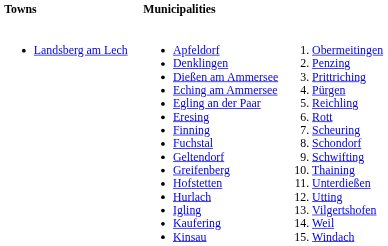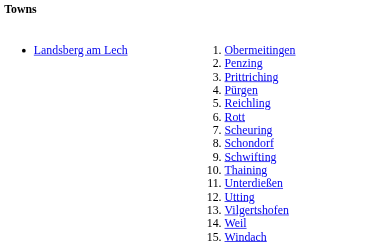- column: (180, 9)
